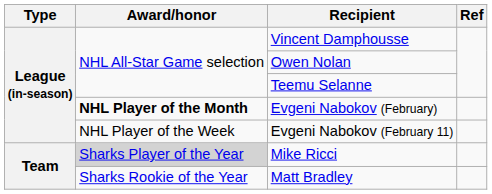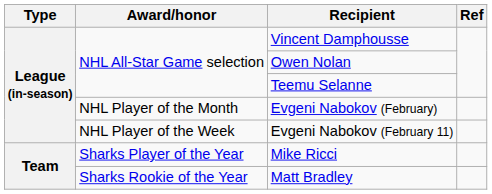(164, 108) bold -> (159, 108) normal
(161, 154) lightgrey background -> (161, 154) no background
